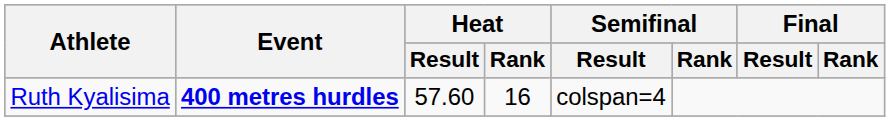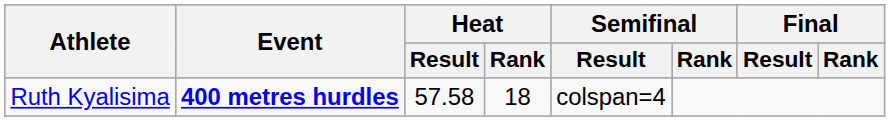(444, 98) 57.60 -> (444, 98) 57.58
(517, 98) 16 -> (517, 98) 18
